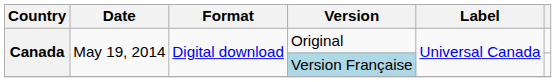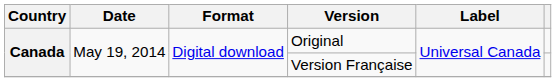(352, 64) lightblue background -> (352, 64) no background
